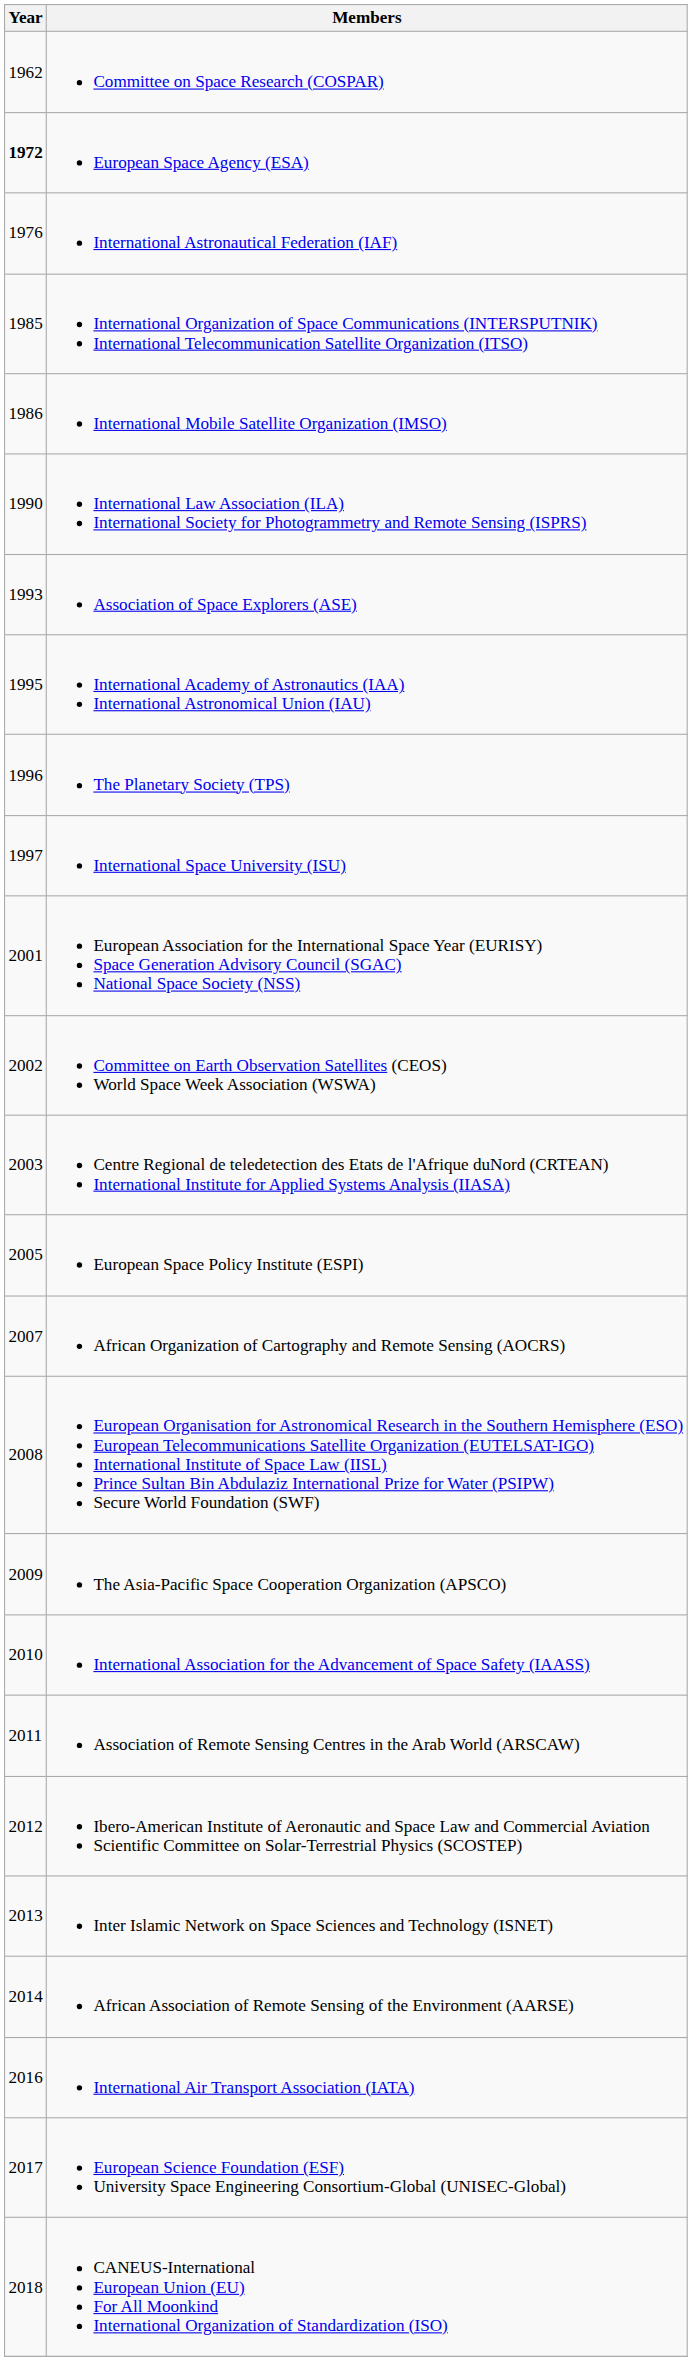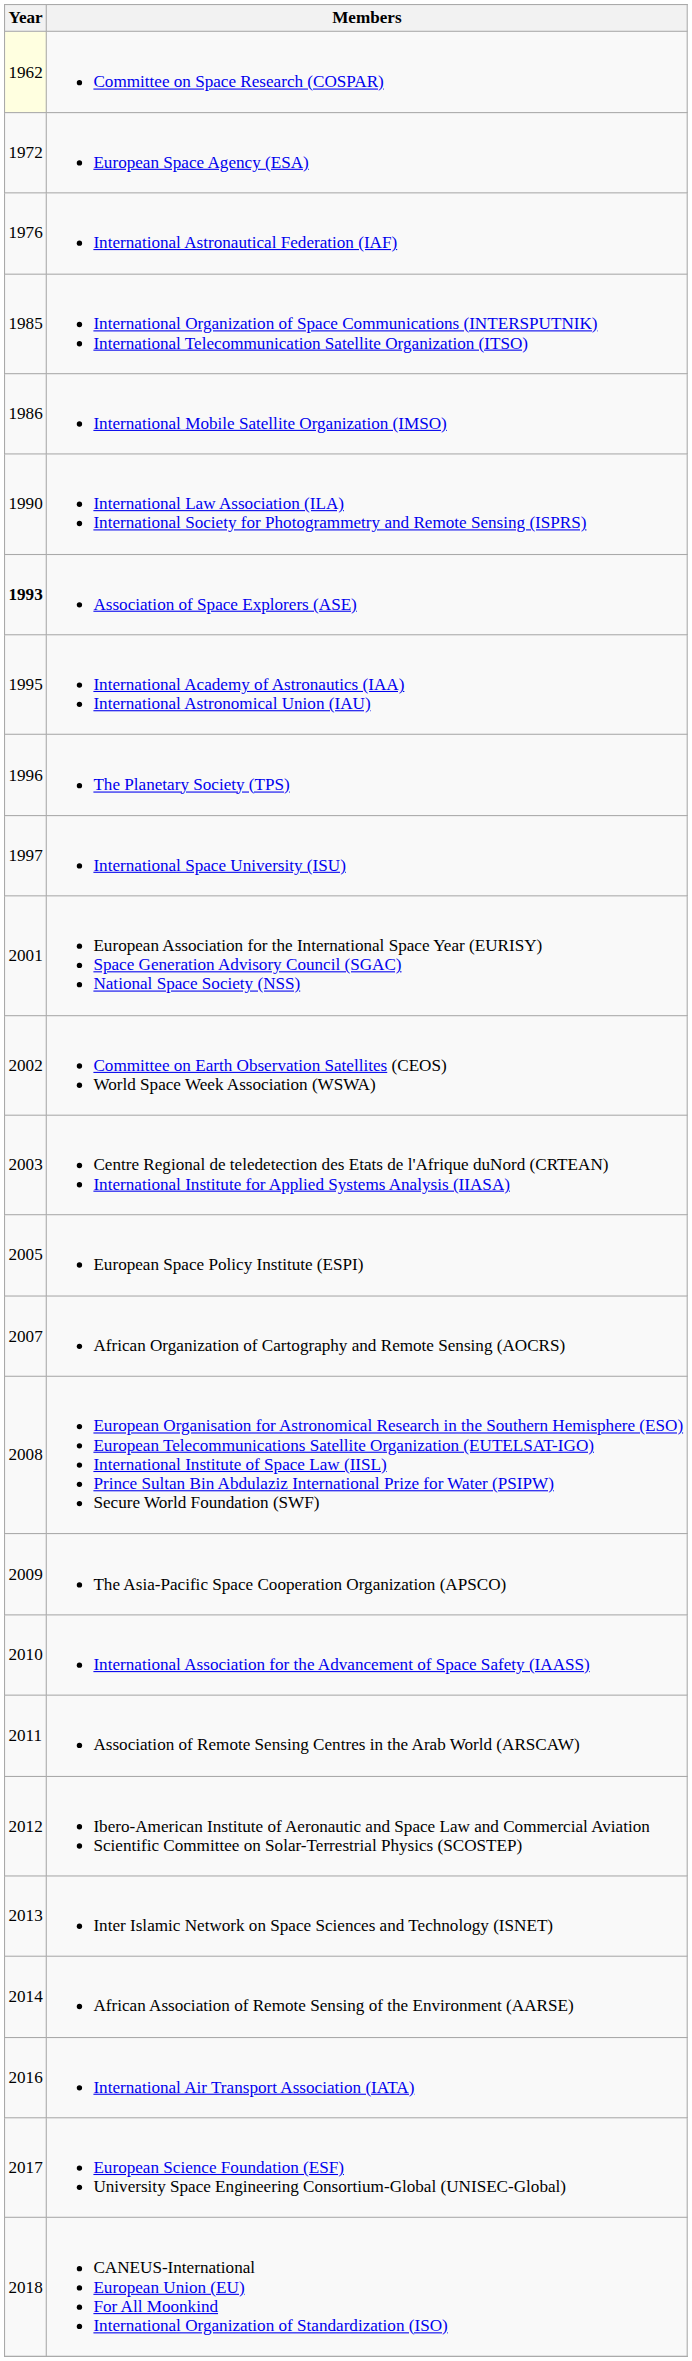(26, 71) no background -> (26, 71) lightyellow background
(26, 152) bold -> (26, 152) normal
(26, 594) normal -> (26, 594) bold
